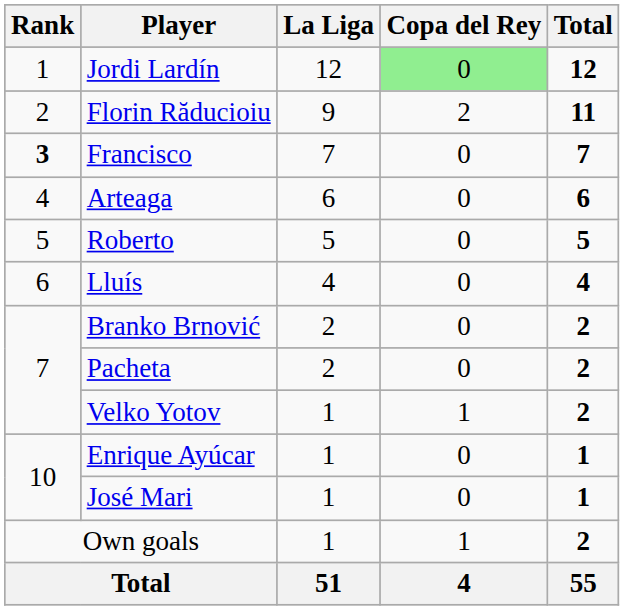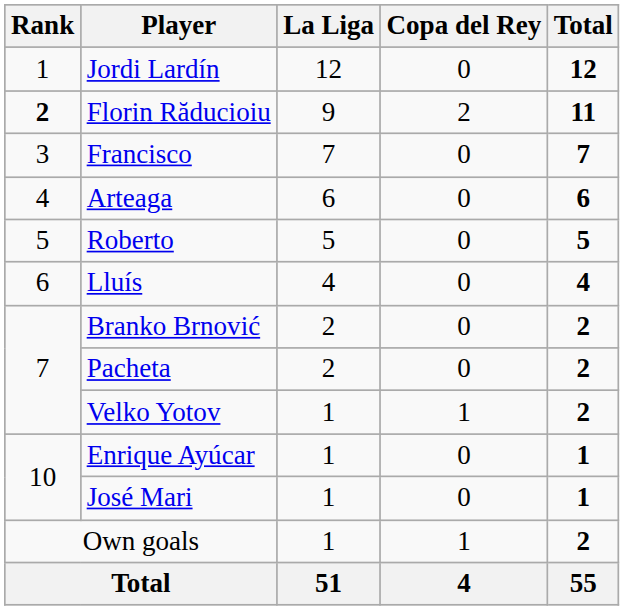(464, 68) lightgreen background -> (464, 68) no background
(43, 111) normal -> (43, 111) bold
(43, 154) bold -> (43, 154) normal
